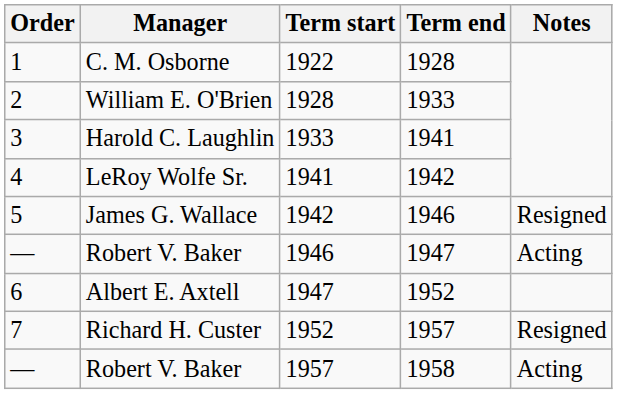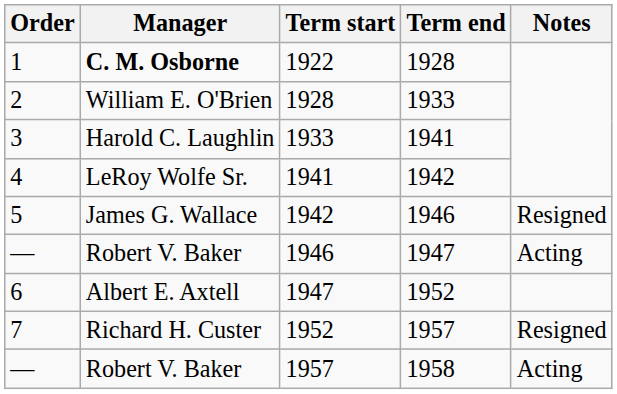(158, 61) normal -> (162, 61) bold
